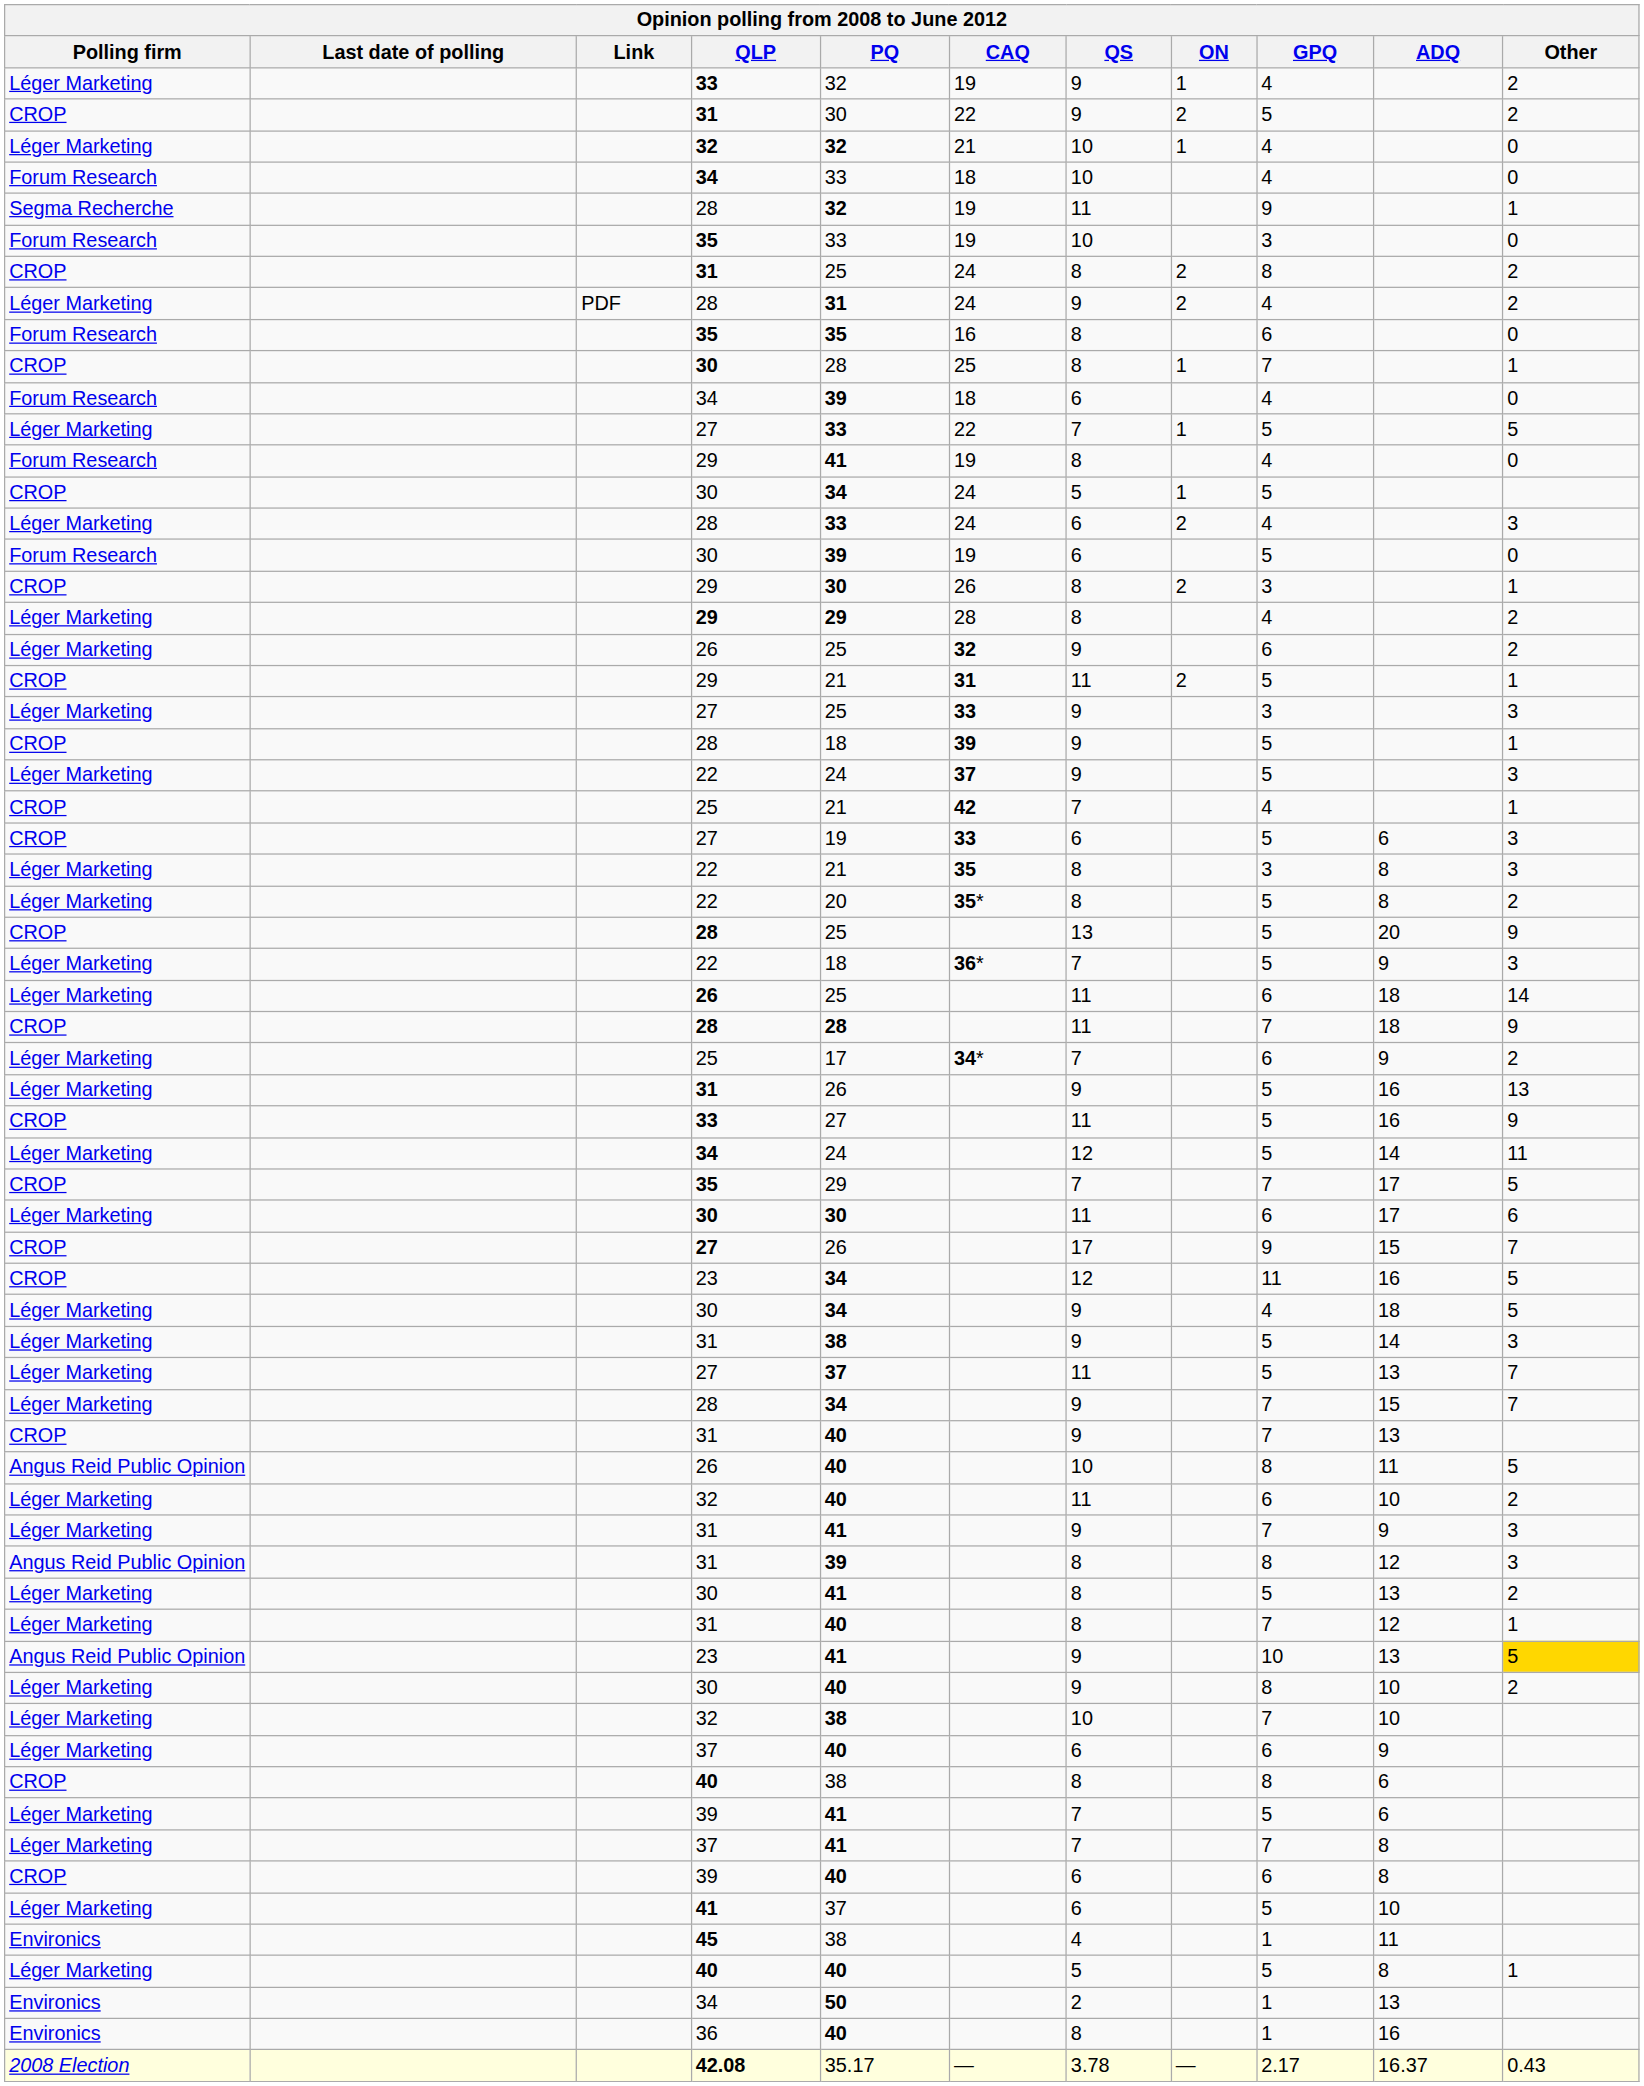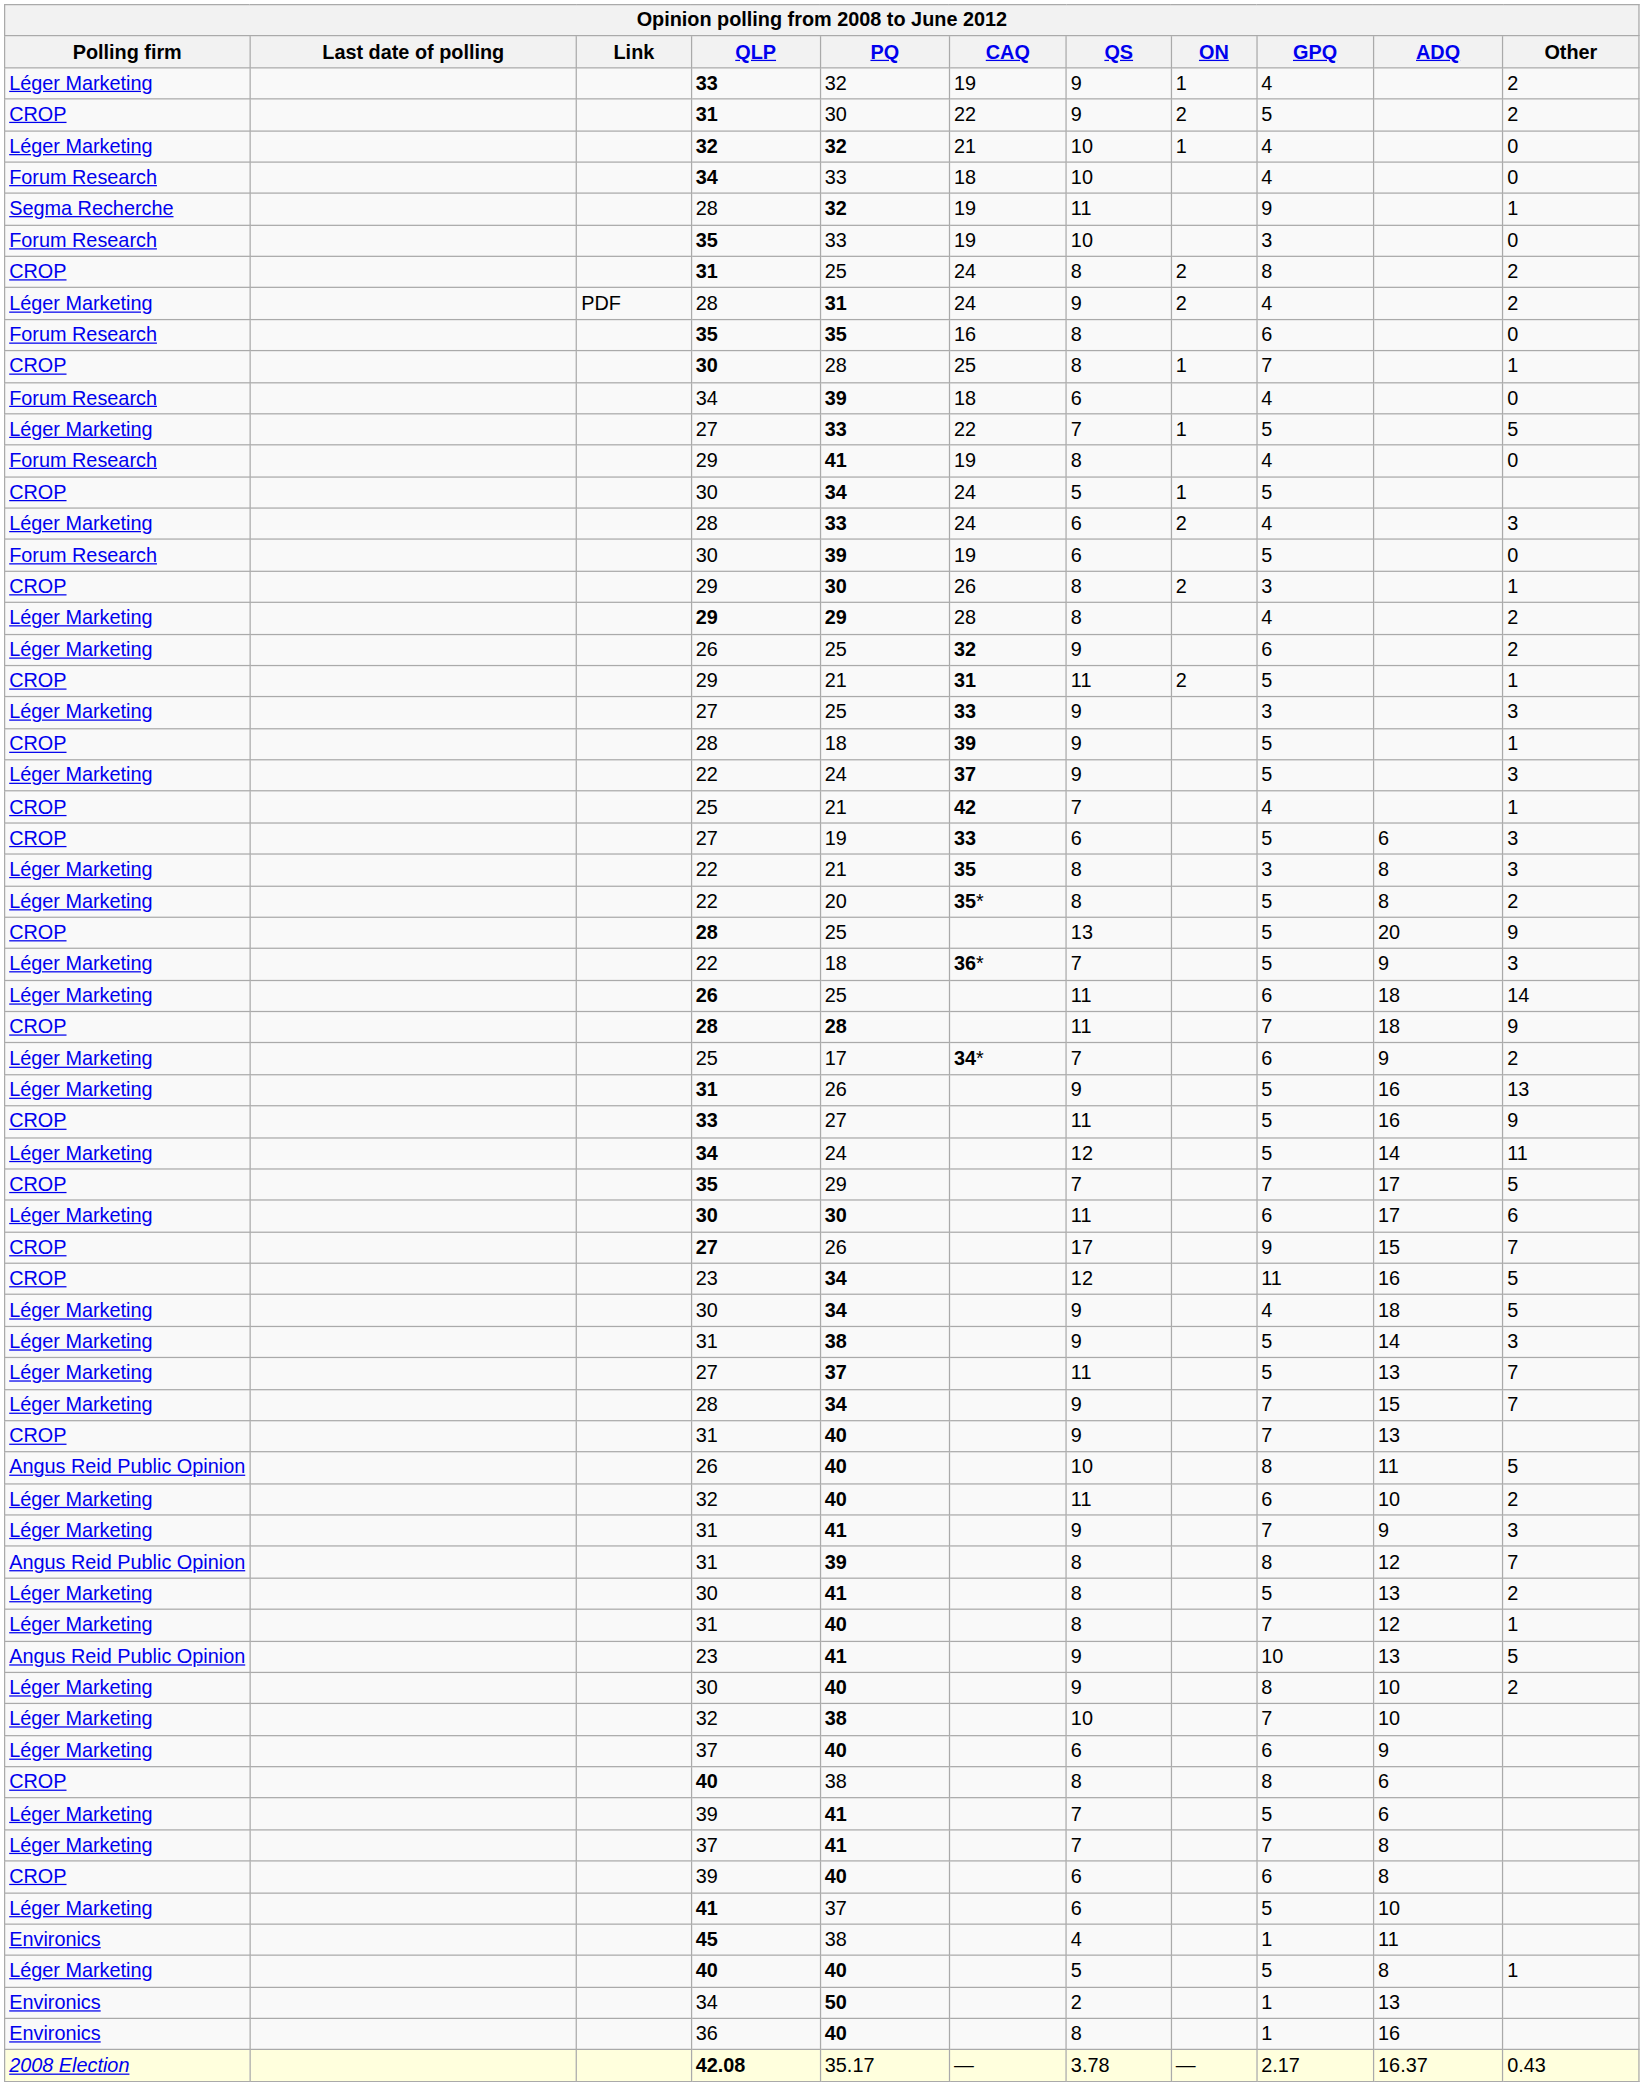(1513, 1562) 3 -> (1513, 1562) 7
(1513, 1656) gold background -> (1513, 1656) no background
